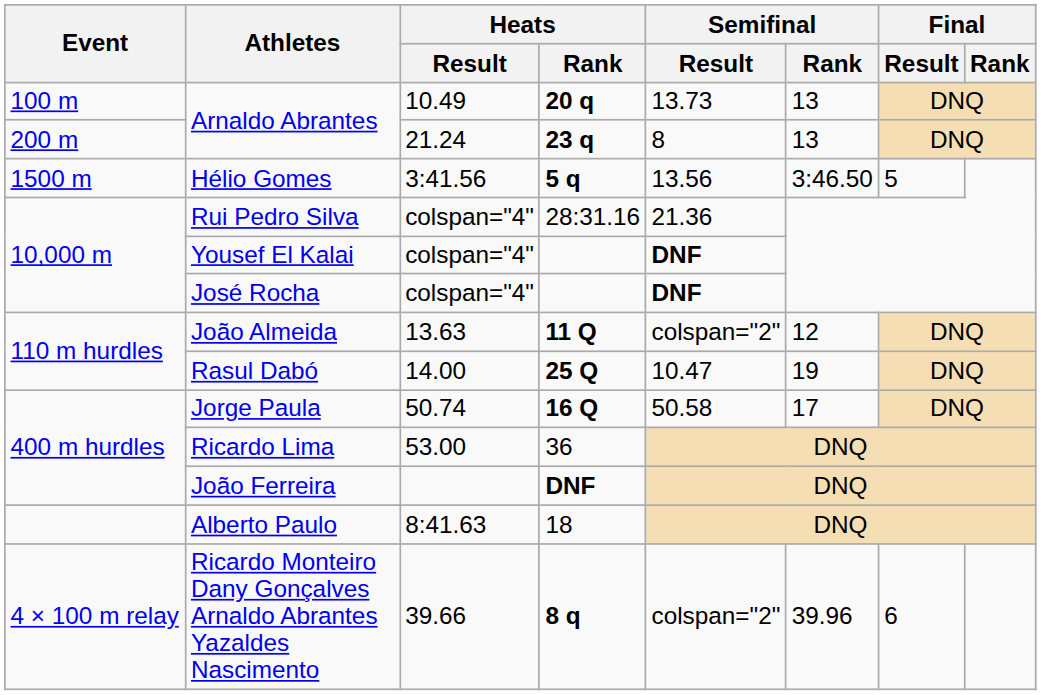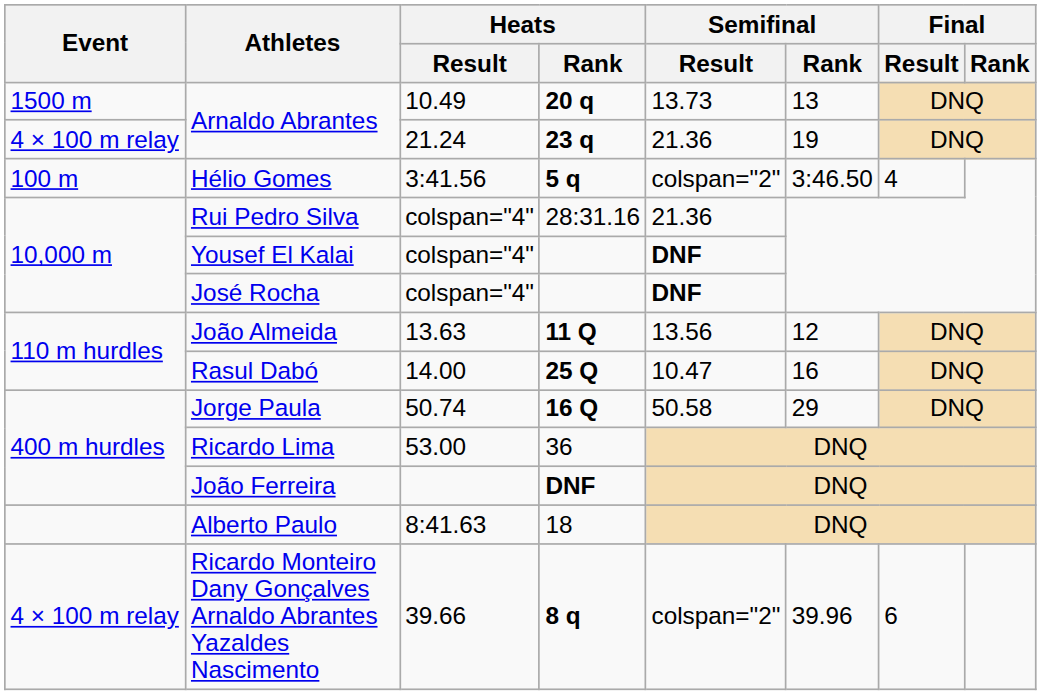(44, 101) 100 m -> (51, 101) 1500 m
(44, 140) 200 m -> (95, 140) 4 × 100 m relay
(658, 140) 8 -> (682, 140) 21.36
(805, 140) 13 -> (805, 140) 19
(51, 178) 1500 m -> (44, 178) 100 m
(682, 178) 13.56 -> (716, 178) colspan="2"
(891, 178) 5 -> (891, 178) 4
(716, 332) colspan="2" -> (682, 332) 13.56
(805, 370) 19 -> (805, 370) 16
(805, 409) 17 -> (805, 409) 29
